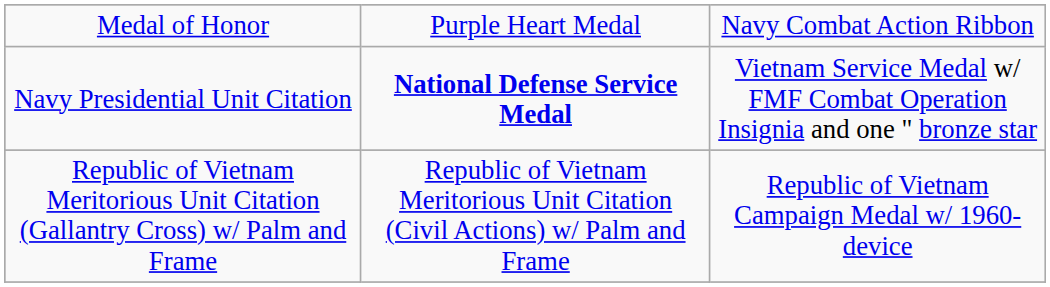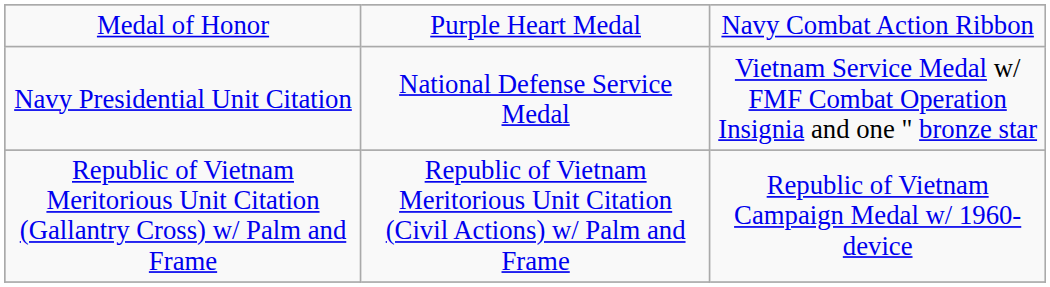(536, 98) bold -> (536, 98) normal
